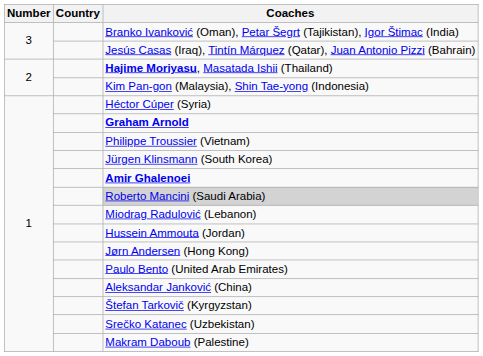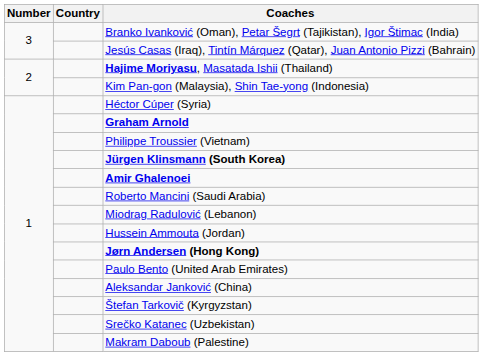(189, 159) normal -> (195, 159) bold
(185, 196) lightgrey background -> (185, 196) no background
(177, 251) normal -> (182, 251) bold
